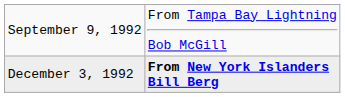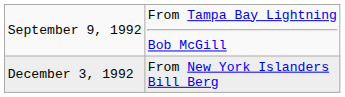(238, 74) bold -> (238, 74) normal
